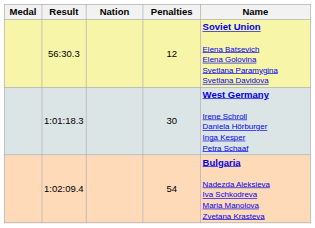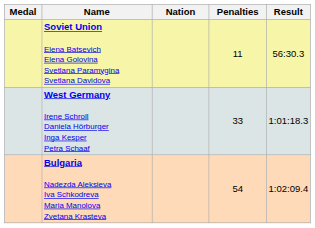columns swapped: (255, 12) <-> (64, 12)
(172, 54) 12 -> (238, 54) 11
(172, 121) 30 -> (238, 121) 33
